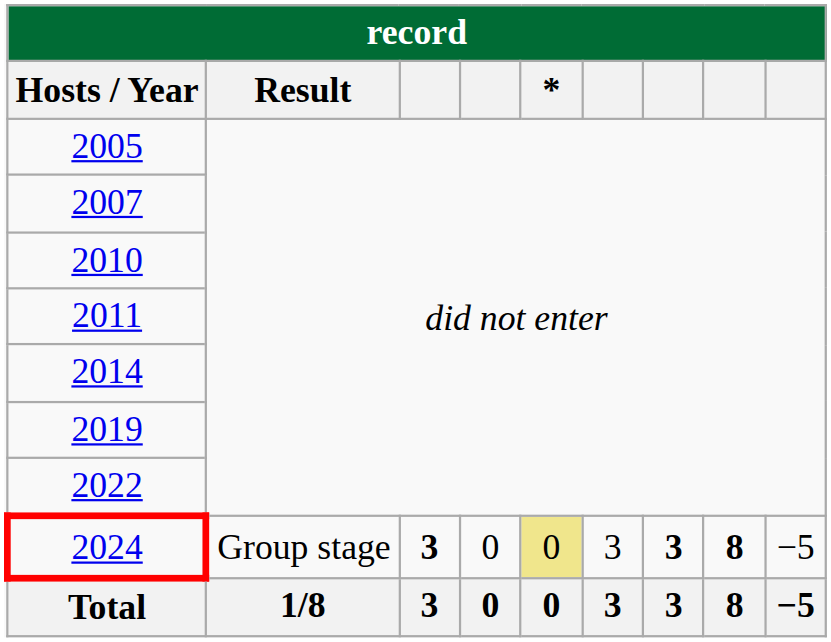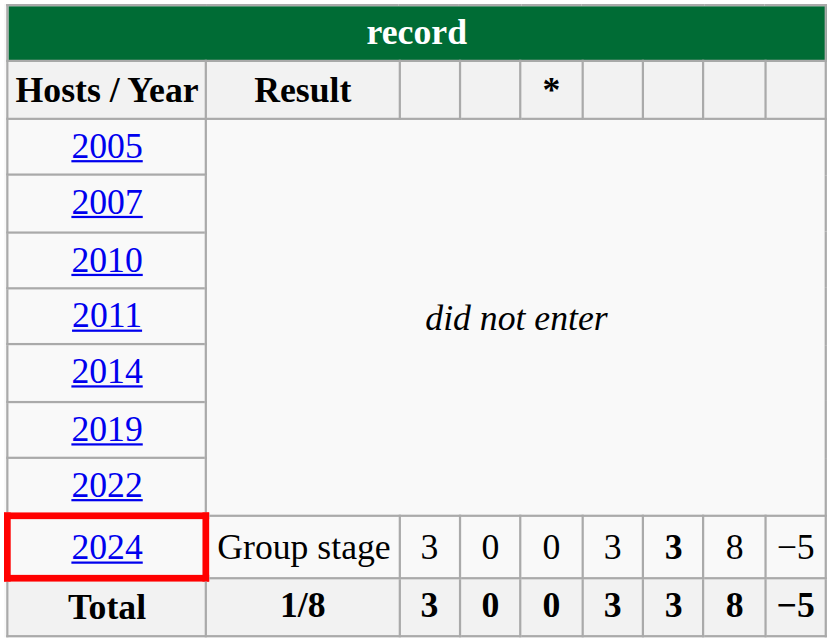(429, 546) bold -> (429, 546) normal
(551, 546) khaki background -> (551, 546) no background
(735, 546) bold -> (735, 546) normal
